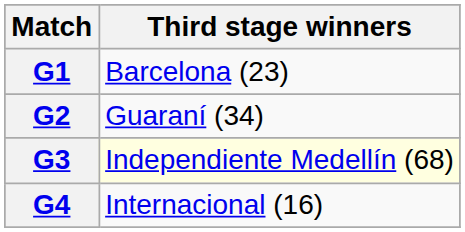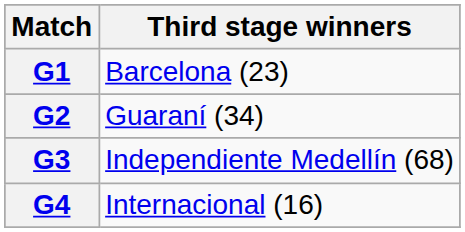(280, 159) lightyellow background -> (280, 159) no background
